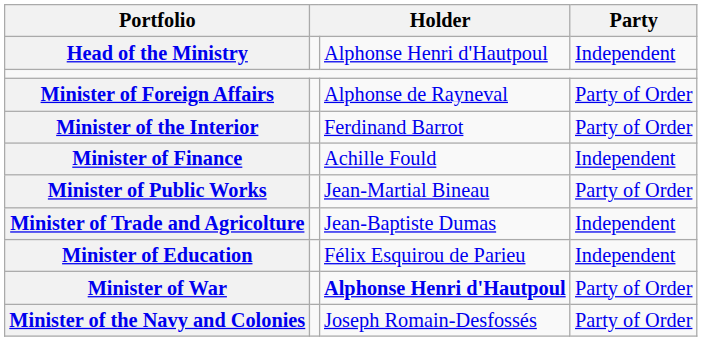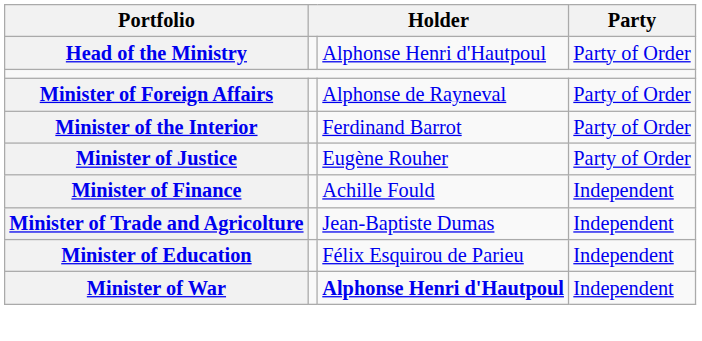(625, 52) Independent -> (632, 52) Party of Order
+ row: (156, 158)
- row: (157, 191)
(634, 287) Party of Order -> (624, 287) Independent
- row: (157, 320)
